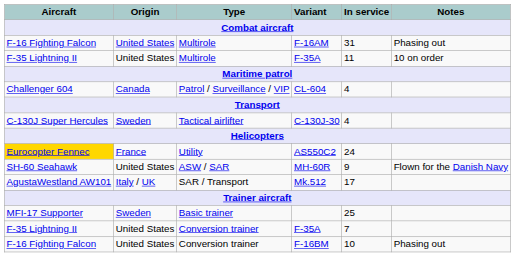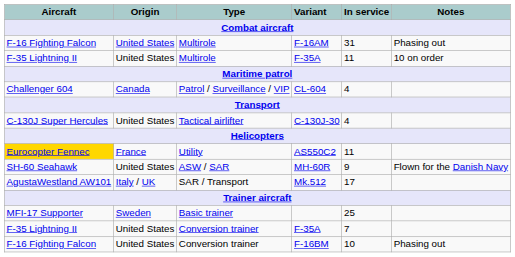(133, 120) Sweden -> (145, 120) United States
(350, 151) 24 -> (349, 151) 11
